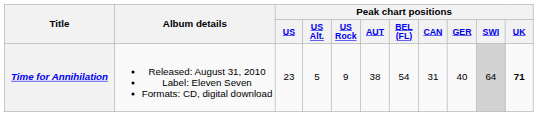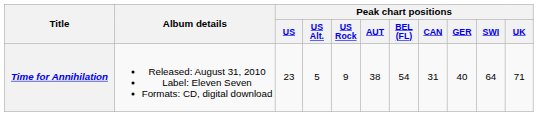(491, 77) lightgrey background -> (491, 77) no background
(519, 77) bold -> (519, 77) normal
